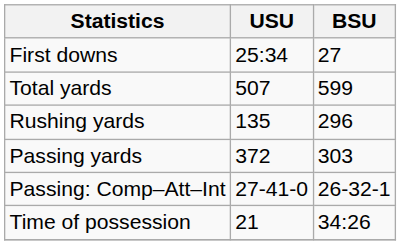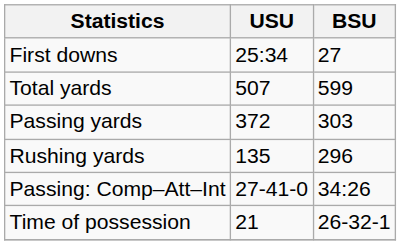rows swapped: (77, 121) <-> (76, 155)
(354, 188) 26-32-1 -> (344, 188) 34:26
(344, 222) 34:26 -> (354, 222) 26-32-1
